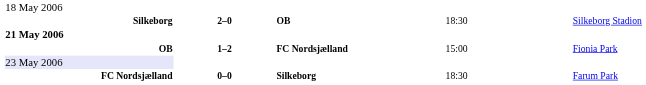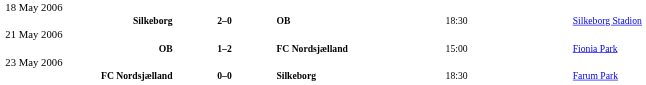(35, 35) bold -> (34, 35) normal
(34, 62) lavender background -> (34, 62) no background
